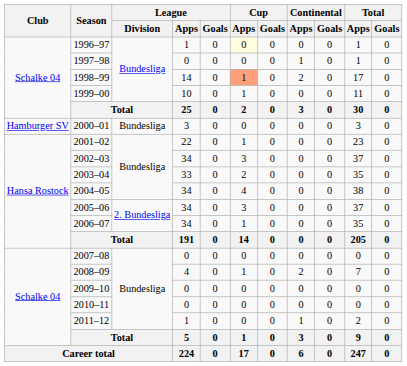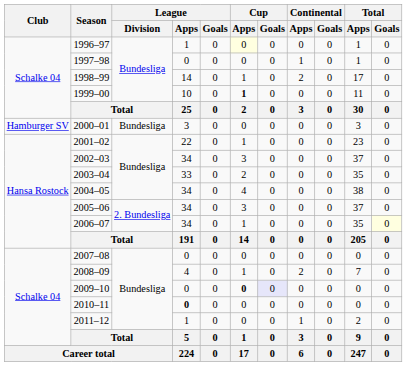(244, 77) lightsalmon background -> (244, 77) no background
(244, 93) normal -> (244, 93) bold
(387, 223) no background -> (387, 223) lightyellow background
(244, 288) normal -> (244, 288) bold
(272, 288) no background -> (272, 288) lavender background
(186, 304) normal -> (186, 304) bold
